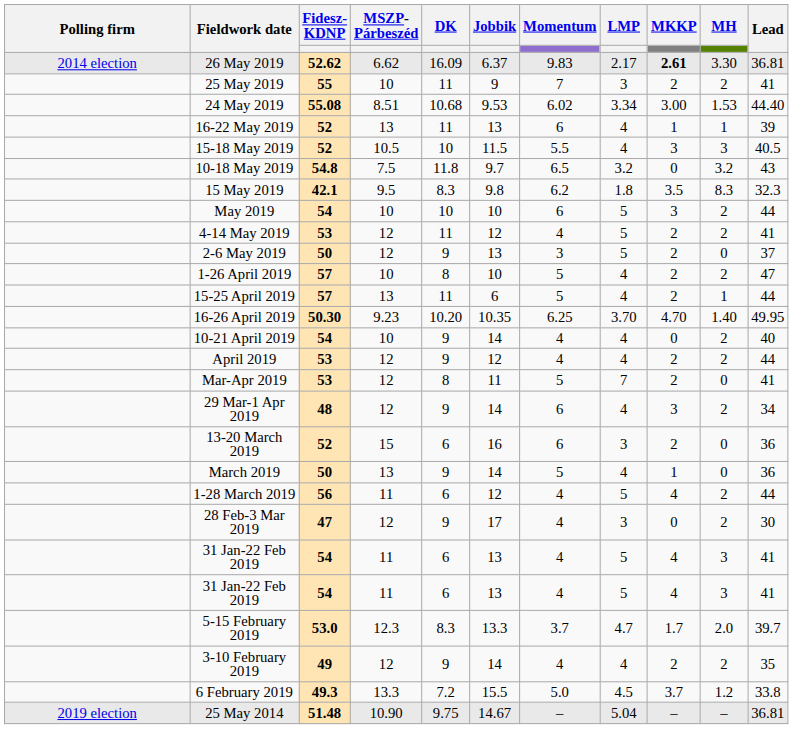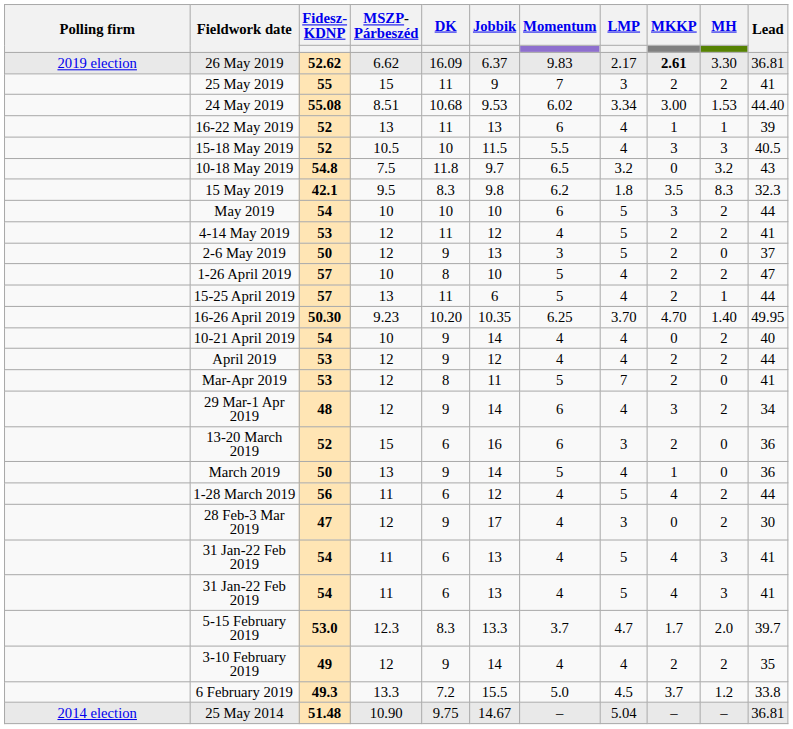(97, 63) 2014 election -> (97, 63) 2019 election
(386, 84) 10 -> (386, 84) 15
(97, 713) 2019 election -> (97, 713) 2014 election
